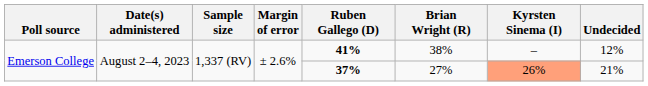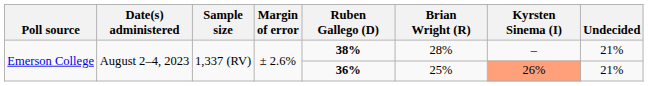(348, 50) 41% -> (348, 50) 38%
(441, 50) 38% -> (441, 50) 28%
(612, 50) 12% -> (612, 50) 21%
(348, 71) 37% -> (348, 71) 36%
(441, 71) 27% -> (441, 71) 25%
